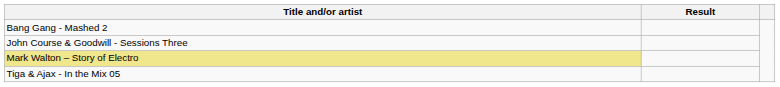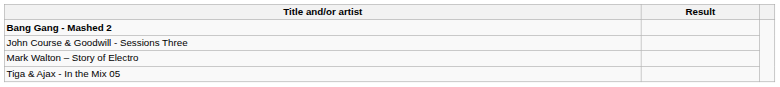(57, 27) normal -> (59, 27) bold
(73, 58) khaki background -> (73, 58) no background
